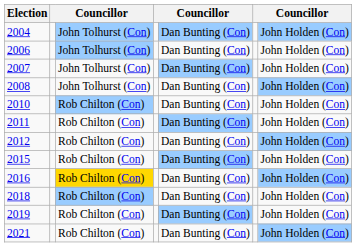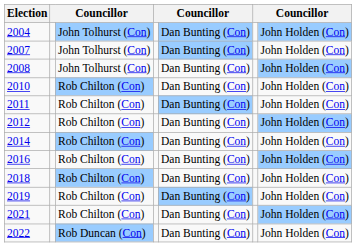- row: (19, 50)
+ row: (19, 141)
- row: (19, 159)
(101, 178) gold background -> (101, 159) no background
+ row: (19, 232)
